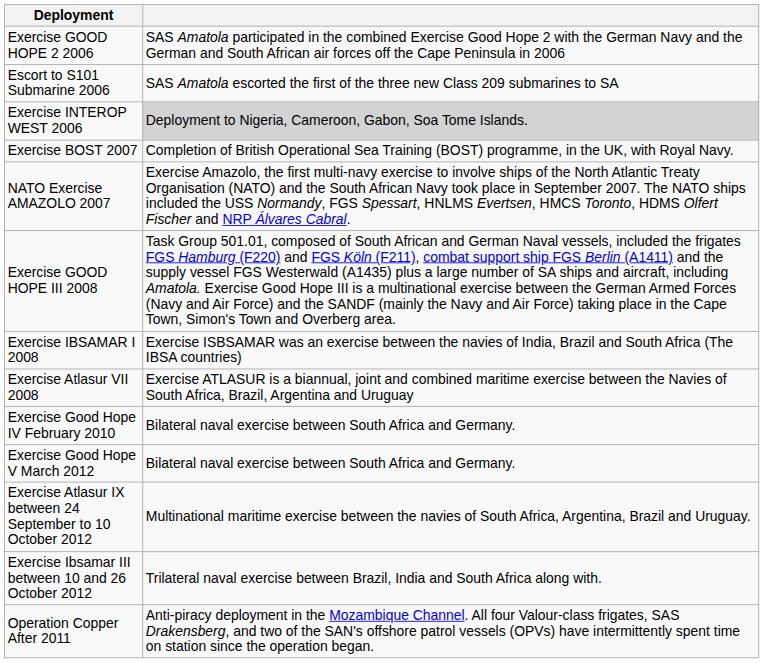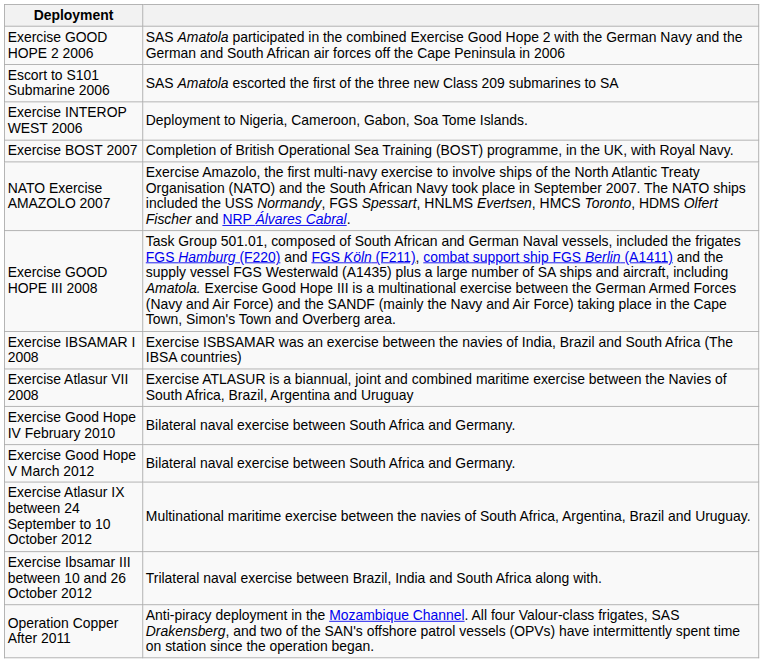(337, 120) lightgrey background -> (337, 120) no background
